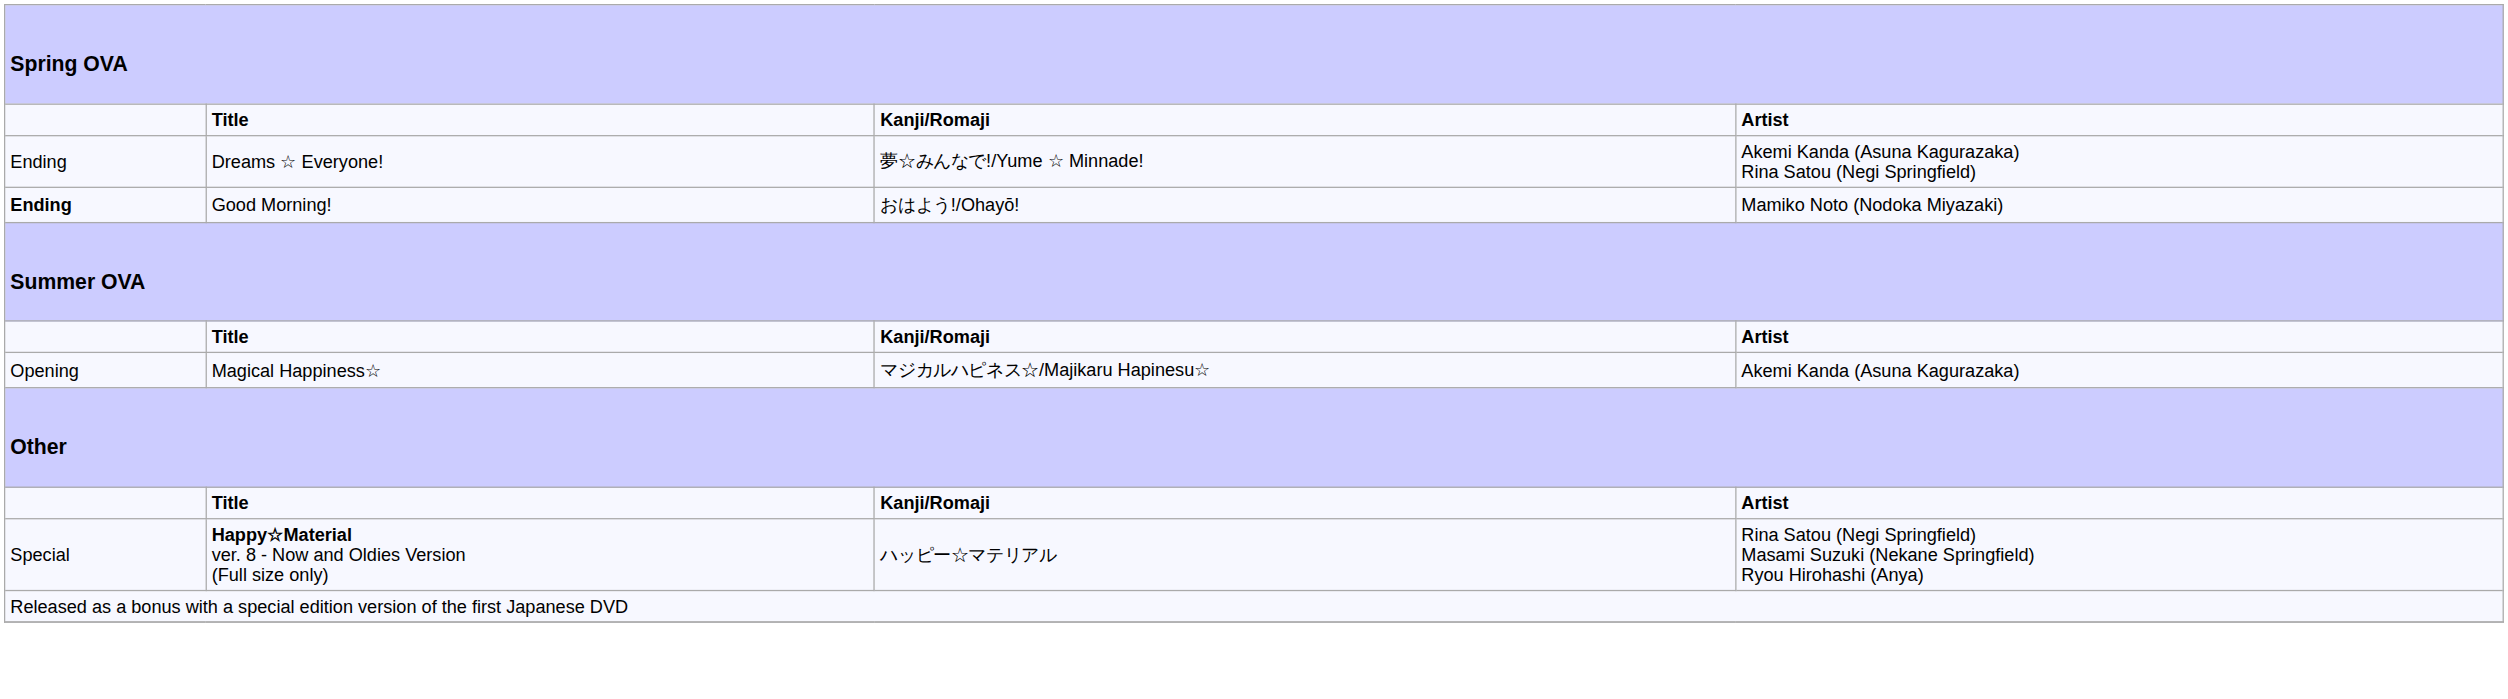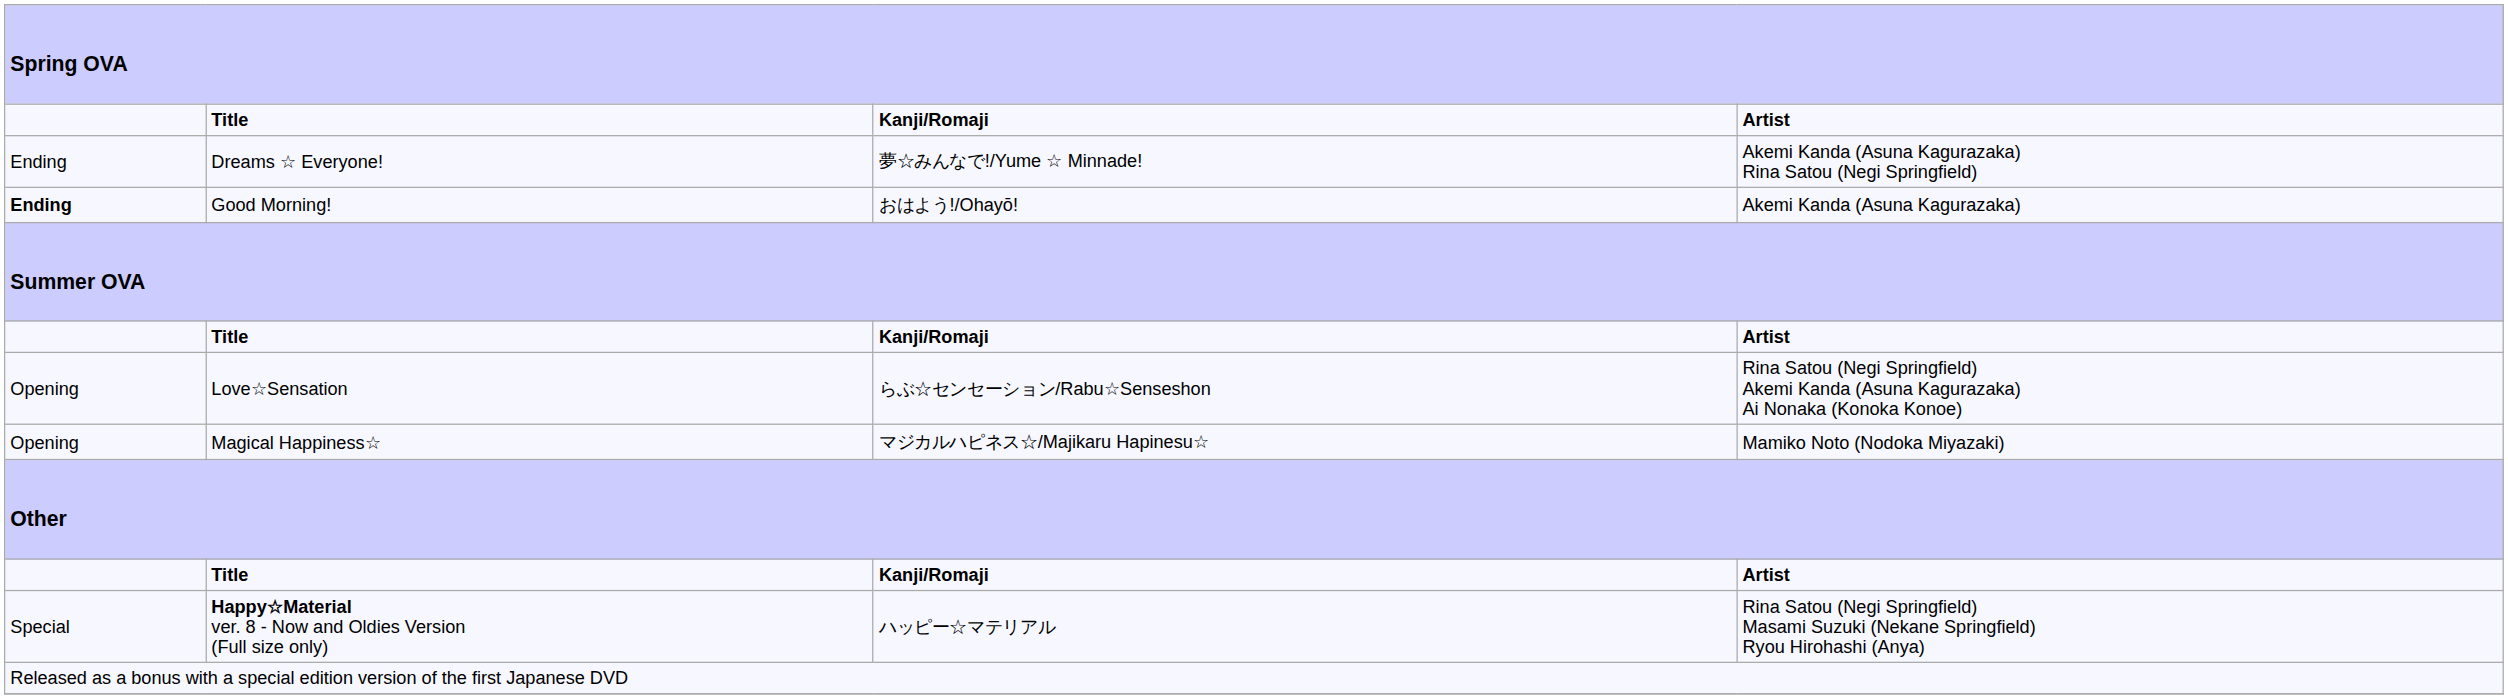(1872, 205) Mamiko Noto (Nodoka Miyazaki) -> (1882, 205) Akemi Kanda (Asuna Kagurazaka)
+ row: (280, 389)
(1880, 371) Akemi Kanda (Asuna Kagurazaka) -> (1873, 443) Mamiko Noto (Nodoka Miyazaki)
